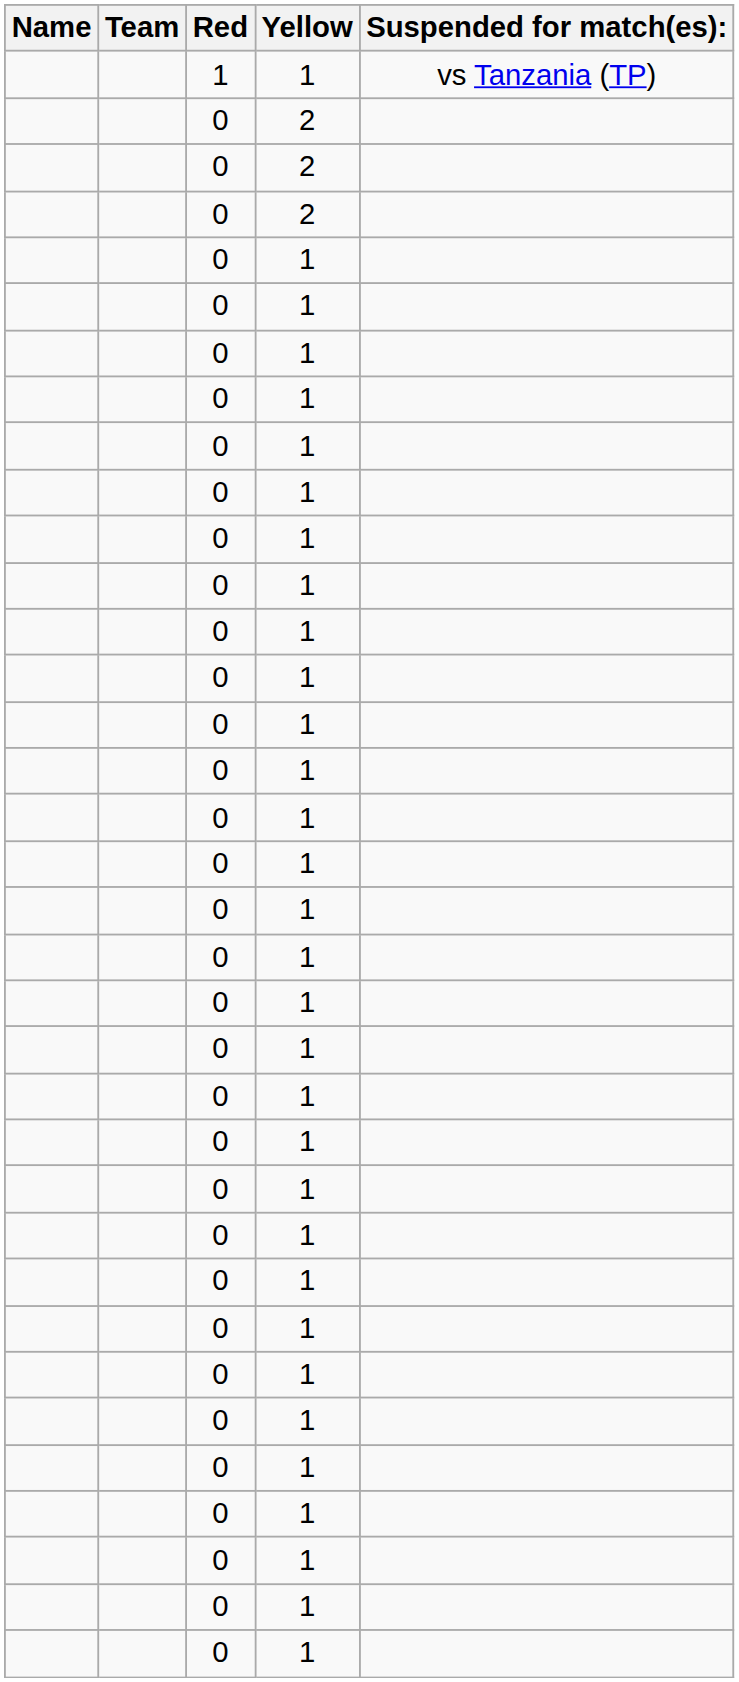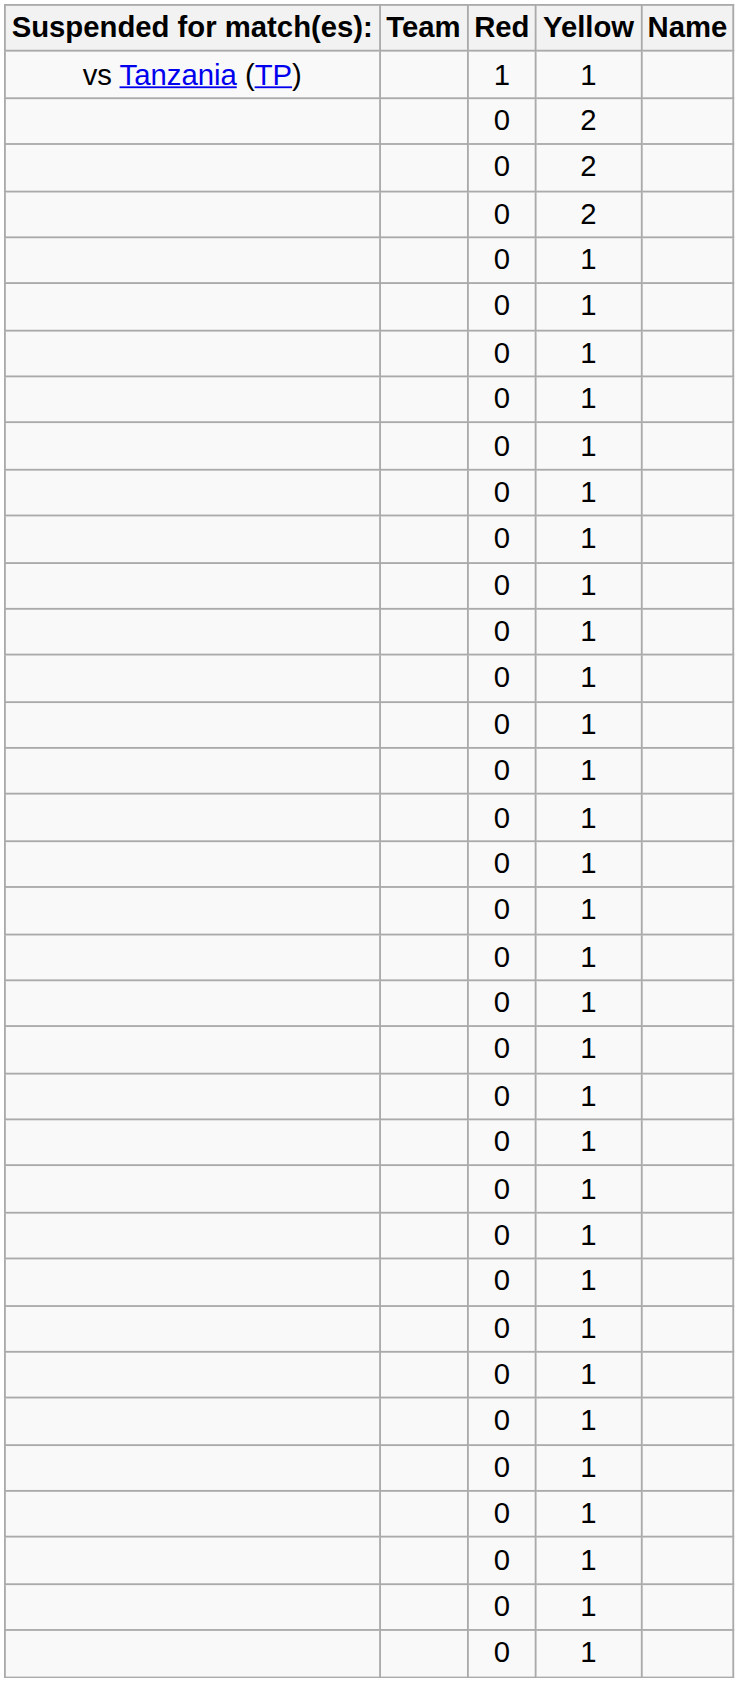columns swapped: (52, 27) <-> (547, 27)
